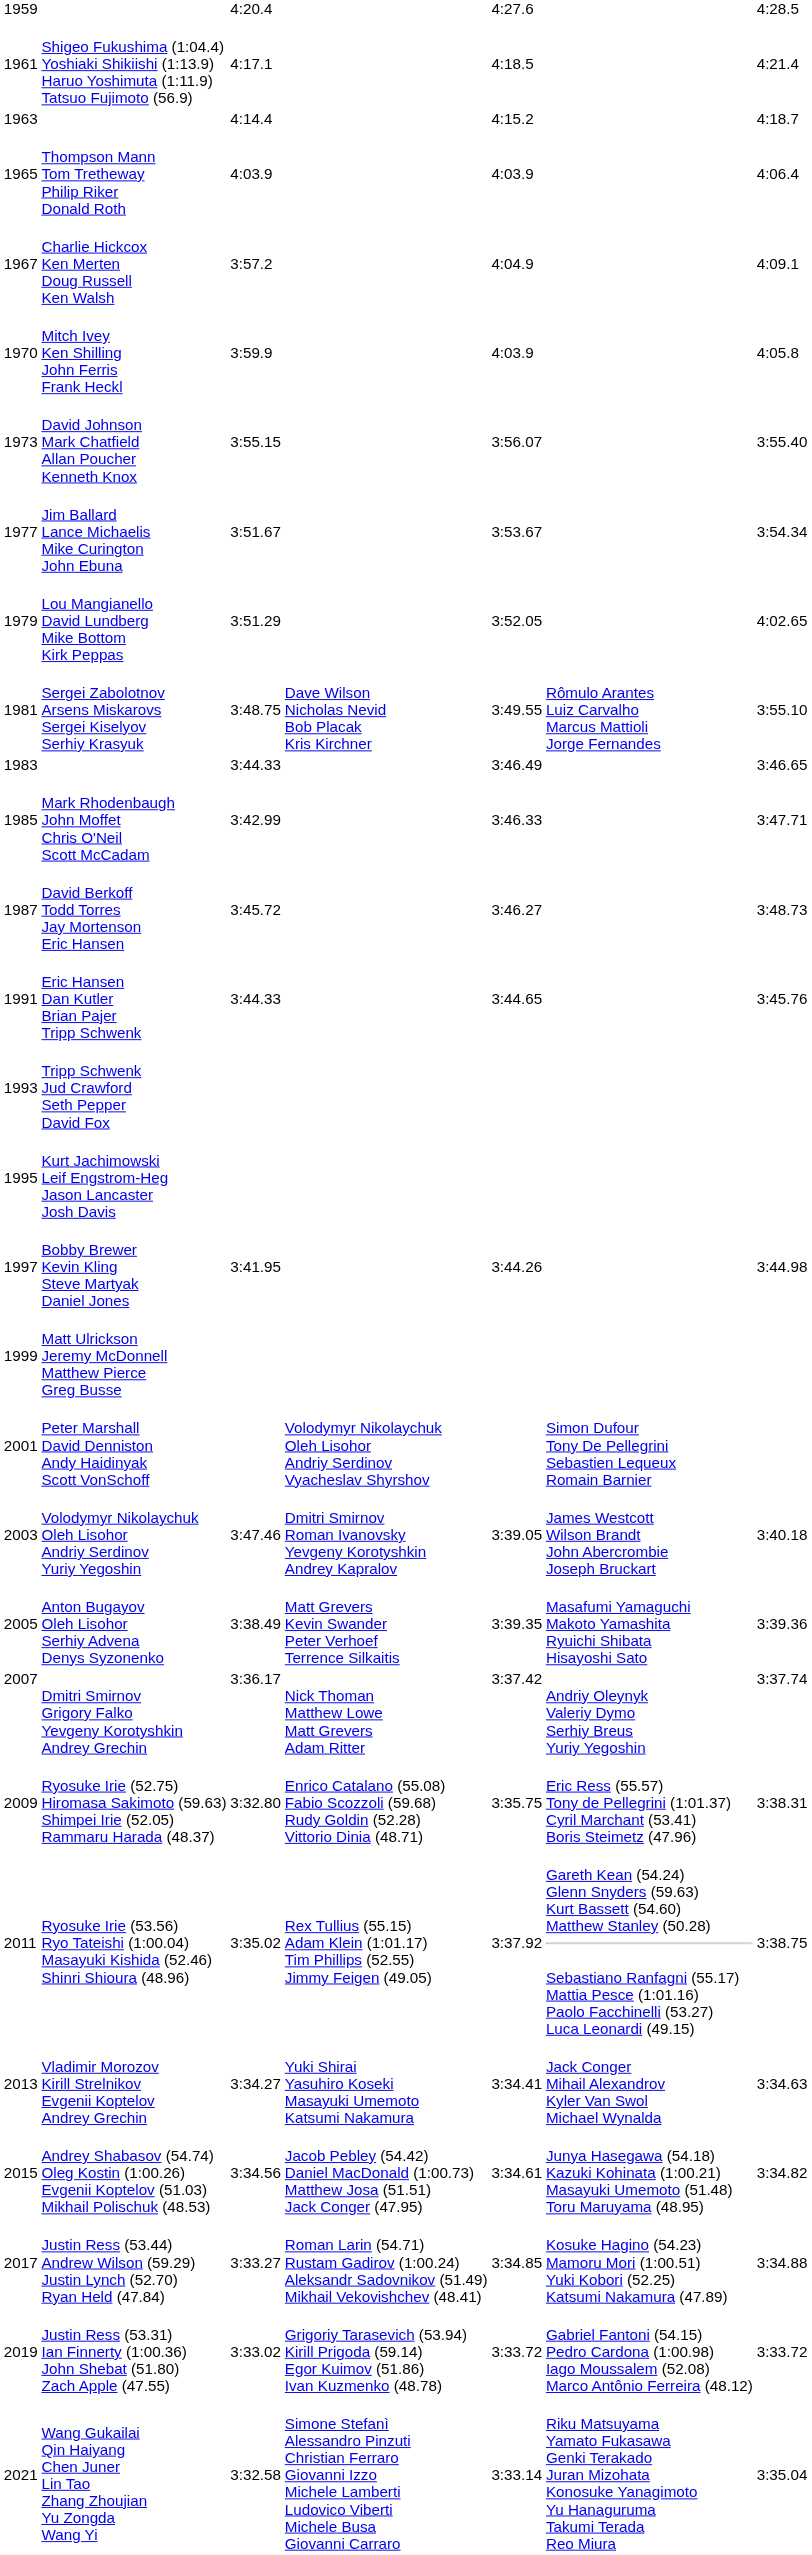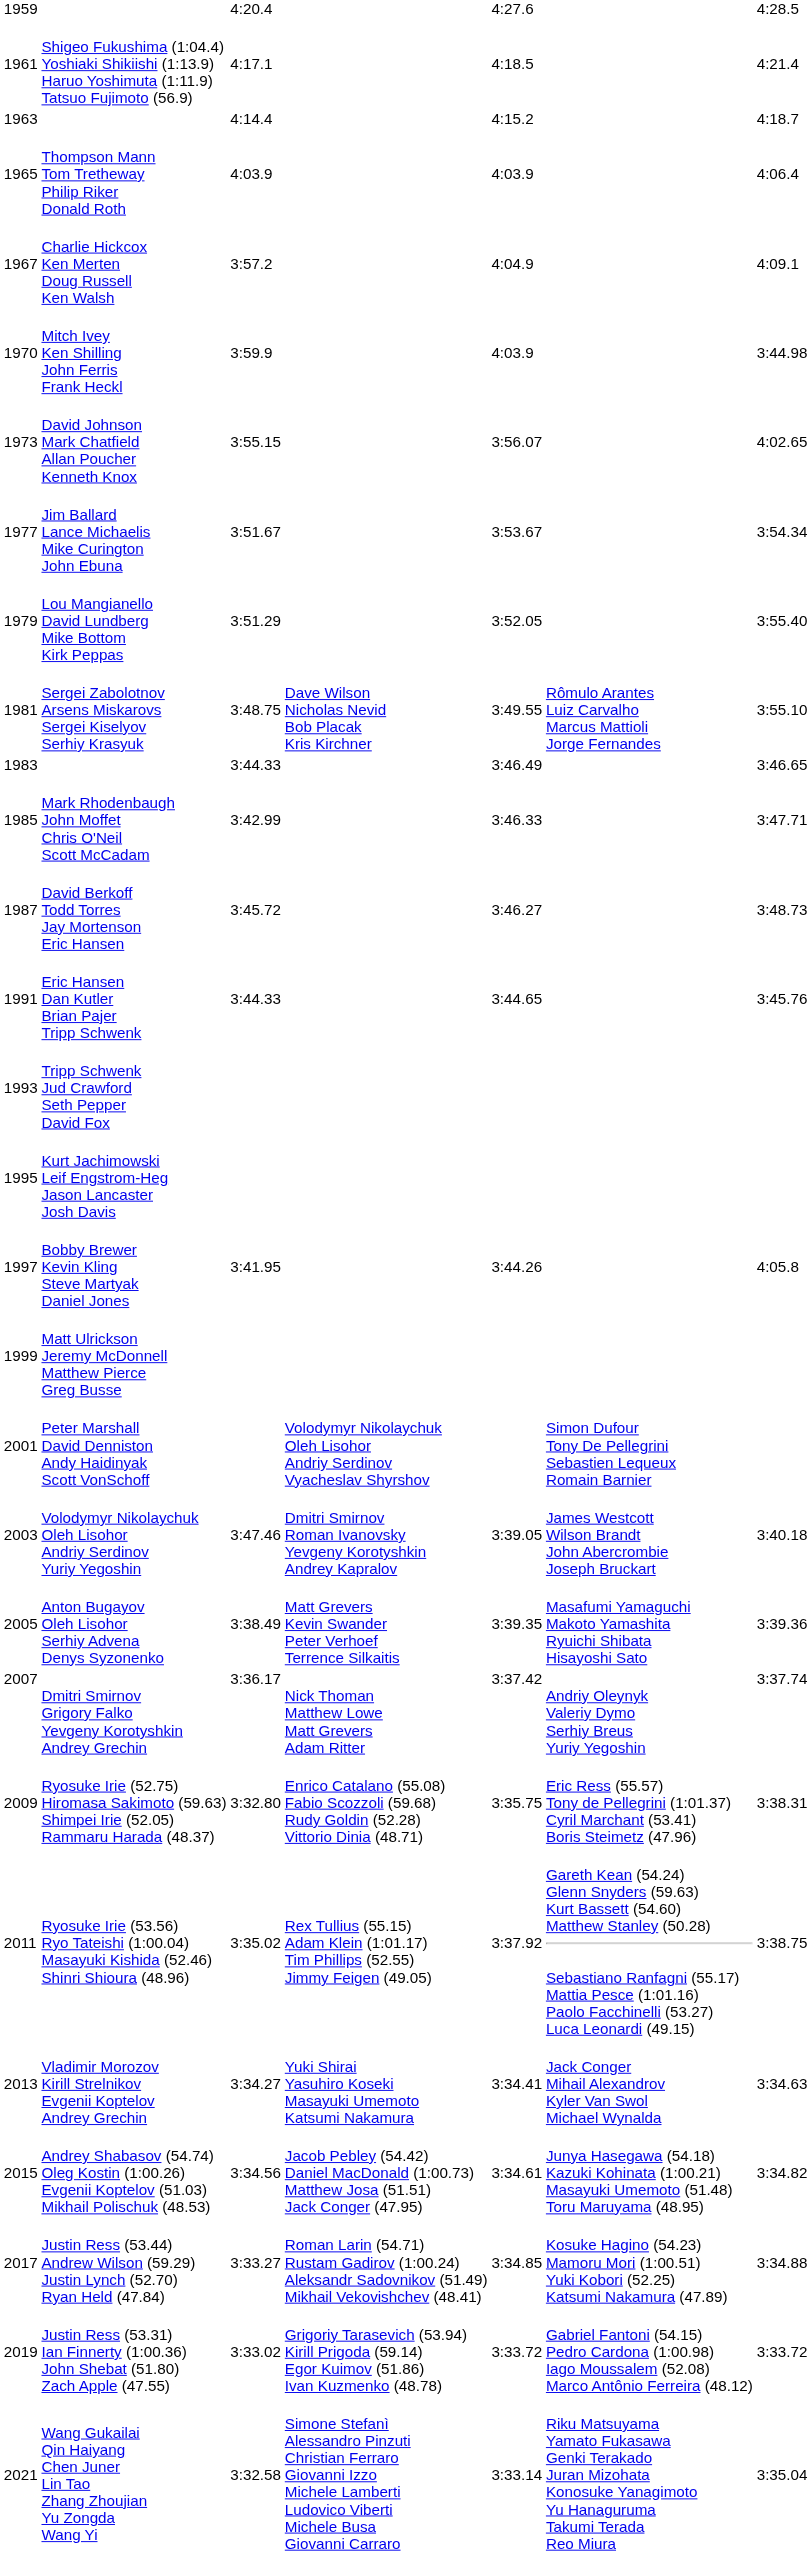(778, 353) 4:05.8 -> (782, 353) 3:44.98
(782, 442) 3:55.40 -> (782, 442) 4:02.65
(782, 621) 4:02.65 -> (782, 621) 3:55.40
(782, 1267) 3:44.98 -> (778, 1267) 4:05.8
